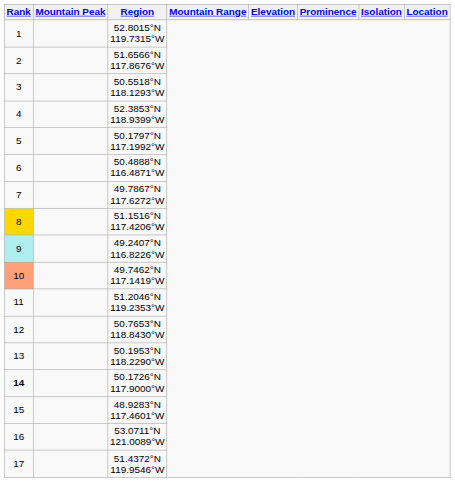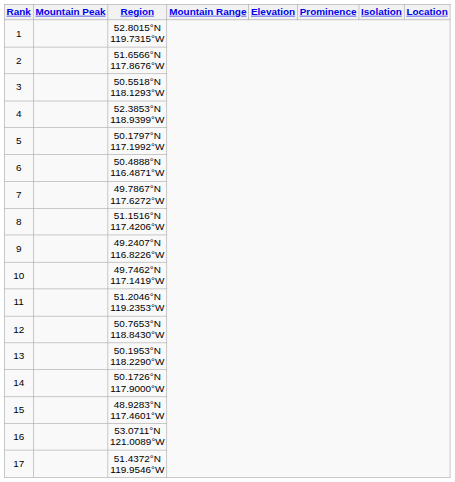(19, 221) gold background -> (19, 221) no background
(19, 248) paleturquoise background -> (19, 248) no background
(19, 275) lightsalmon background -> (19, 275) no background
(19, 383) bold -> (19, 383) normal
